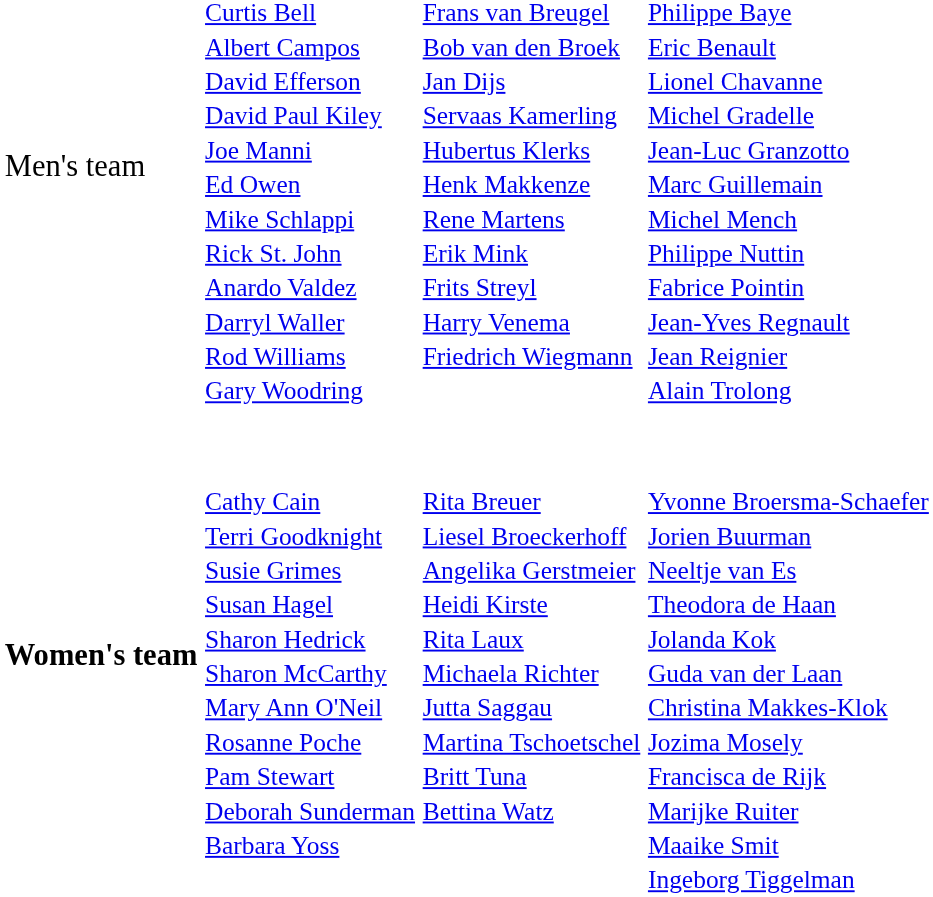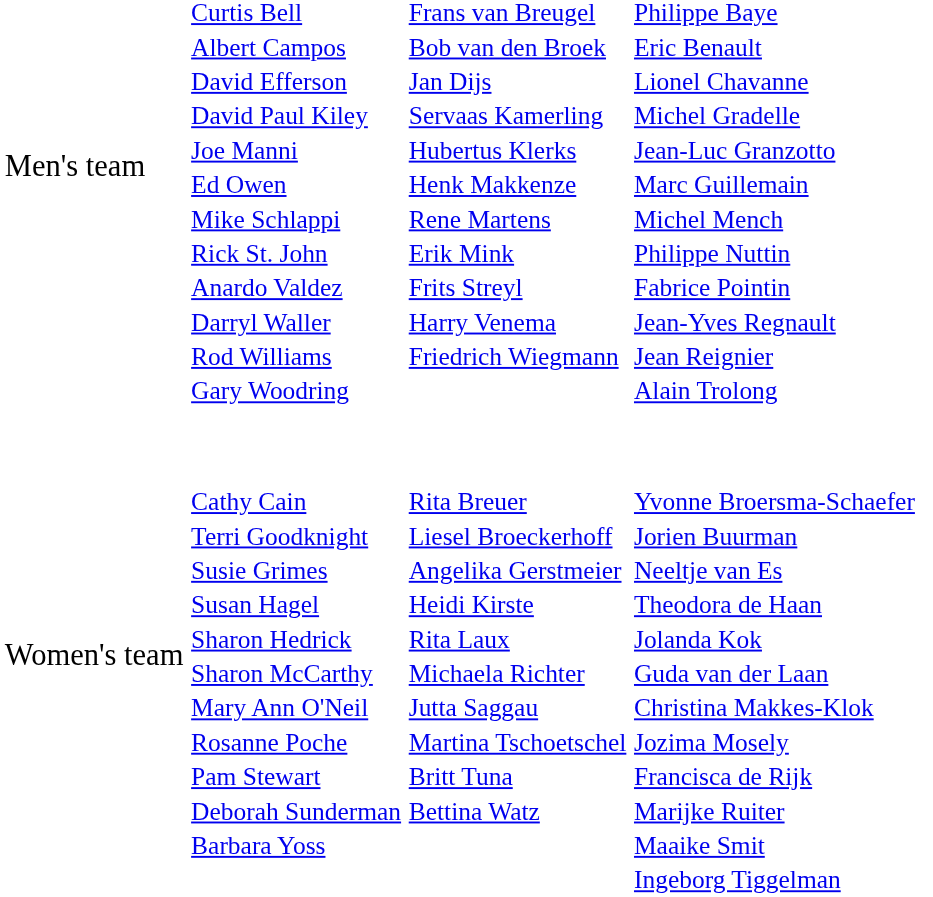(101, 654) bold -> (94, 654) normal
